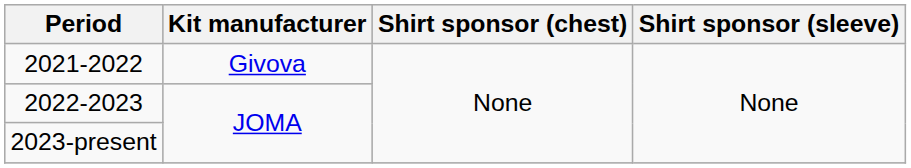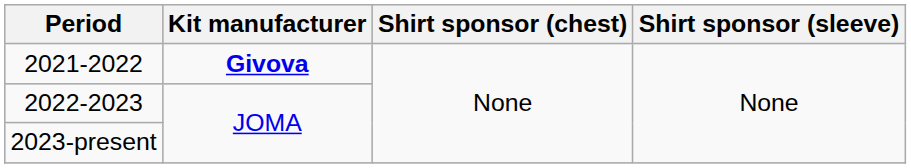(267, 63) normal -> (267, 63) bold
